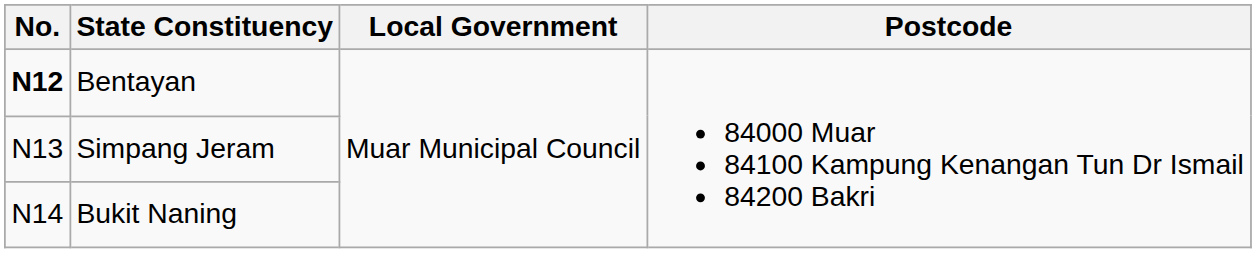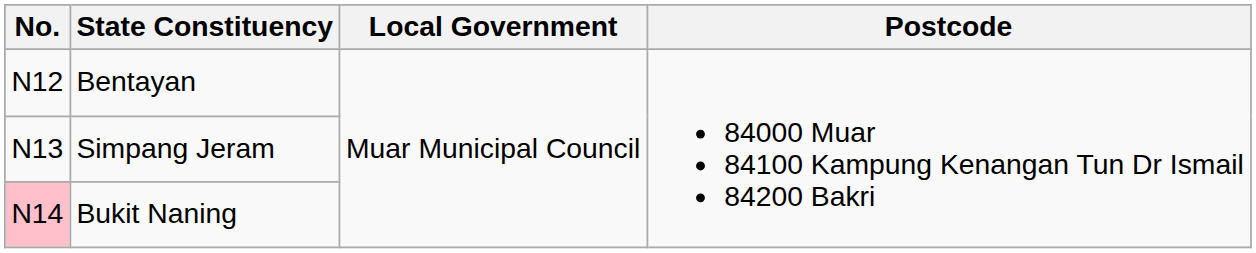(37, 82) bold -> (37, 82) normal
(37, 213) no background -> (37, 213) pink background
